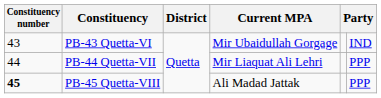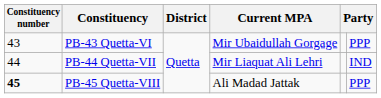(361, 42) IND -> (360, 42) PPP
(360, 62) PPP -> (361, 62) IND
